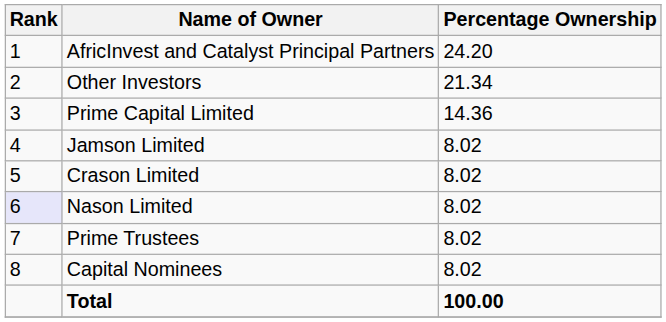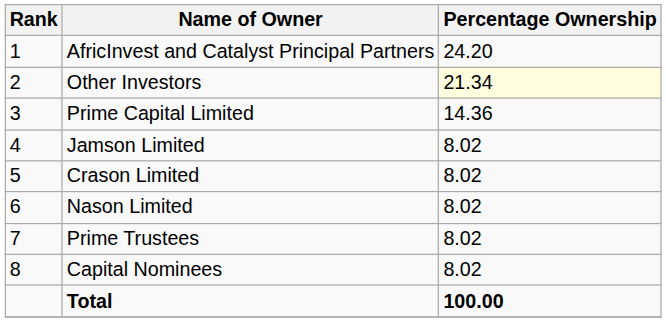(468, 82) no background -> (468, 82) lightyellow background
(15, 207) lavender background -> (15, 207) no background
